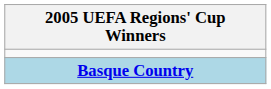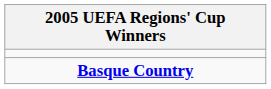(135, 70) lightblue background -> (135, 70) no background
